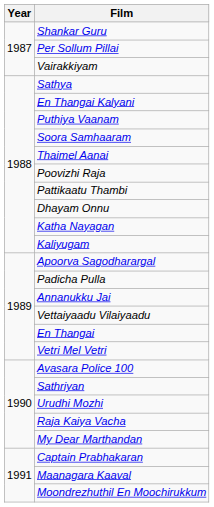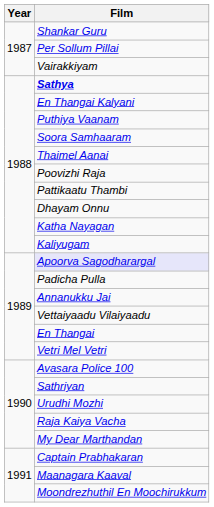(54, 84) normal -> (55, 84) bold
(96, 262) no background -> (96, 262) lavender background
